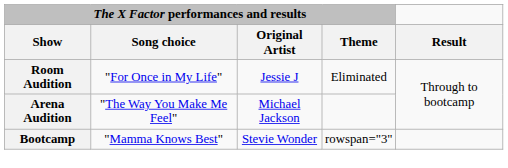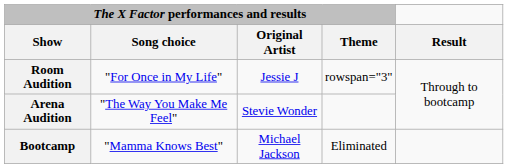(359, 76) Eliminated -> (359, 76) rowspan="3"
(279, 111) Michael Jackson -> (279, 111) Stevie Wonder
(279, 139) Stevie Wonder -> (279, 146) Michael Jackson
(359, 139) rowspan="3" -> (359, 146) Eliminated
